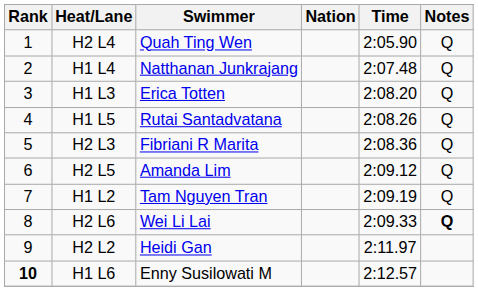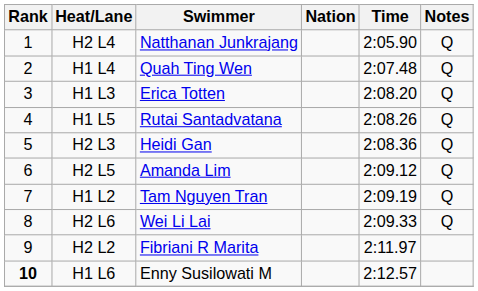(196, 42) Quah Ting Wen -> (219, 42) Natthanan Junkrajang
(219, 68) Natthanan Junkrajang -> (196, 68) Quah Ting Wen
(199, 145) Fibriani R Marita -> (176, 145) Heidi Gan
(447, 222) bold -> (447, 222) normal
(176, 247) Heidi Gan -> (199, 247) Fibriani R Marita
